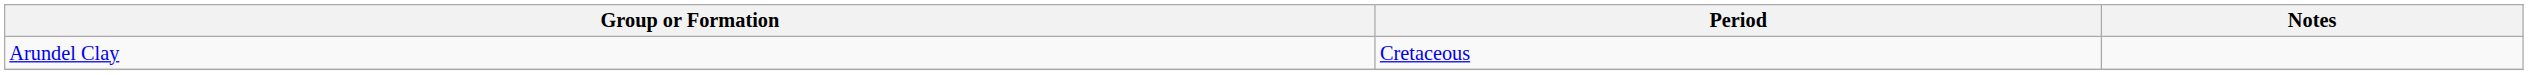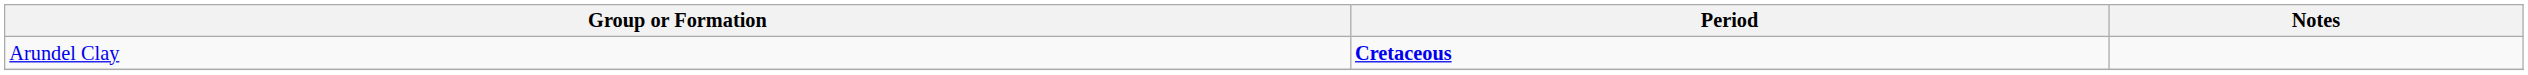(1425, 52) normal -> (1403, 52) bold
